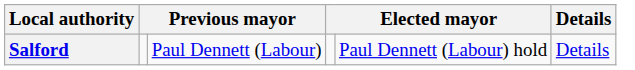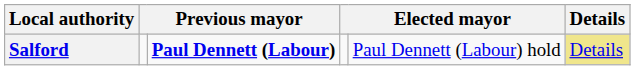(237, 49) normal -> (243, 49) bold
(583, 49) no background -> (596, 49) khaki background
